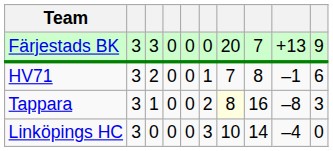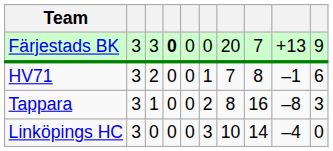(172, 46) normal -> (172, 46) bold
(231, 104) lightyellow background -> (231, 104) no background
